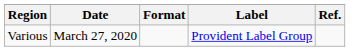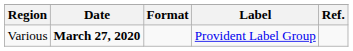(95, 35) normal -> (97, 35) bold
